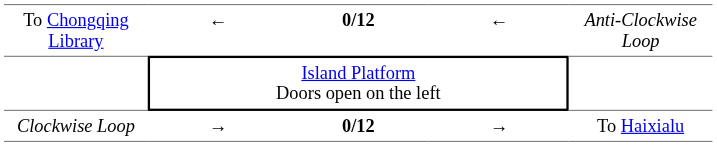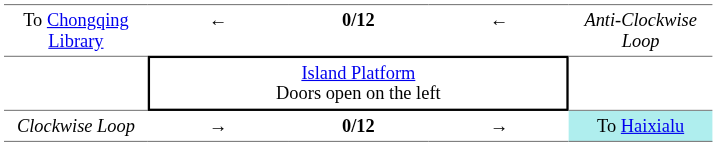(641, 125) no background -> (641, 125) paleturquoise background
